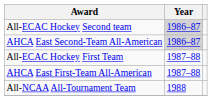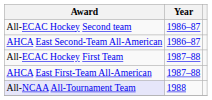(184, 27) lightgrey background -> (184, 27) no background
(184, 42) lightgrey background -> (184, 42) no background
(71, 88) no background -> (71, 88) lavender background
